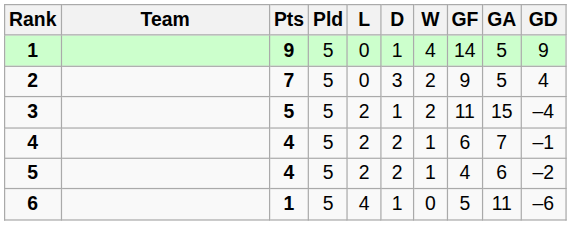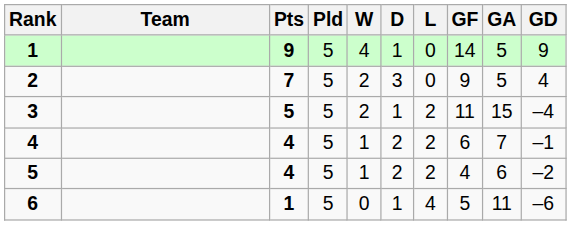columns swapped: (430, 19) <-> (364, 19)
